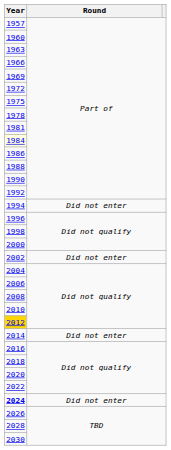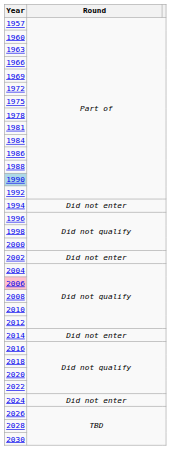(15, 140) lightyellow background -> (15, 140) no background
(15, 179) no background -> (15, 179) lightblue background
(15, 283) no background -> (15, 283) pink background
(15, 322) gold background -> (15, 322) no background
(15, 400) bold -> (15, 400) normal
